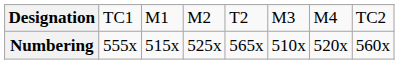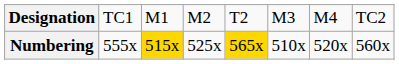(162, 45) no background -> (162, 45) gold background
(246, 45) no background -> (246, 45) gold background
